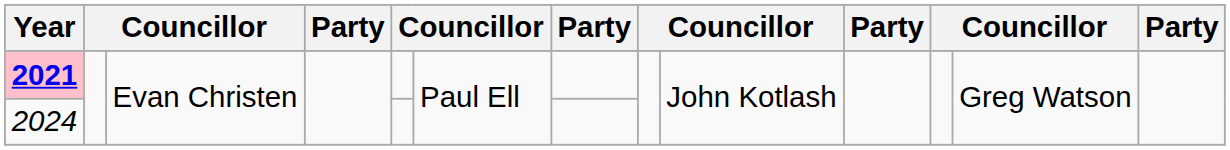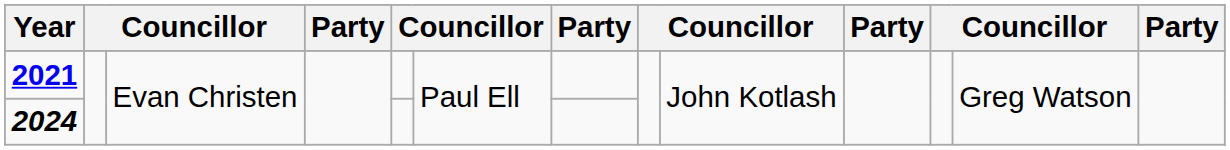(44, 74) pink background -> (44, 74) no background
(44, 121) normal -> (44, 121) bold
